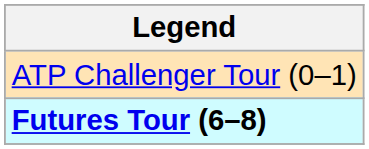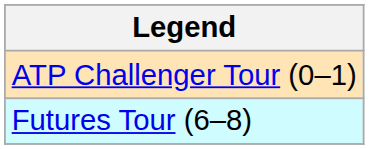(139, 120) bold -> (132, 120) normal
